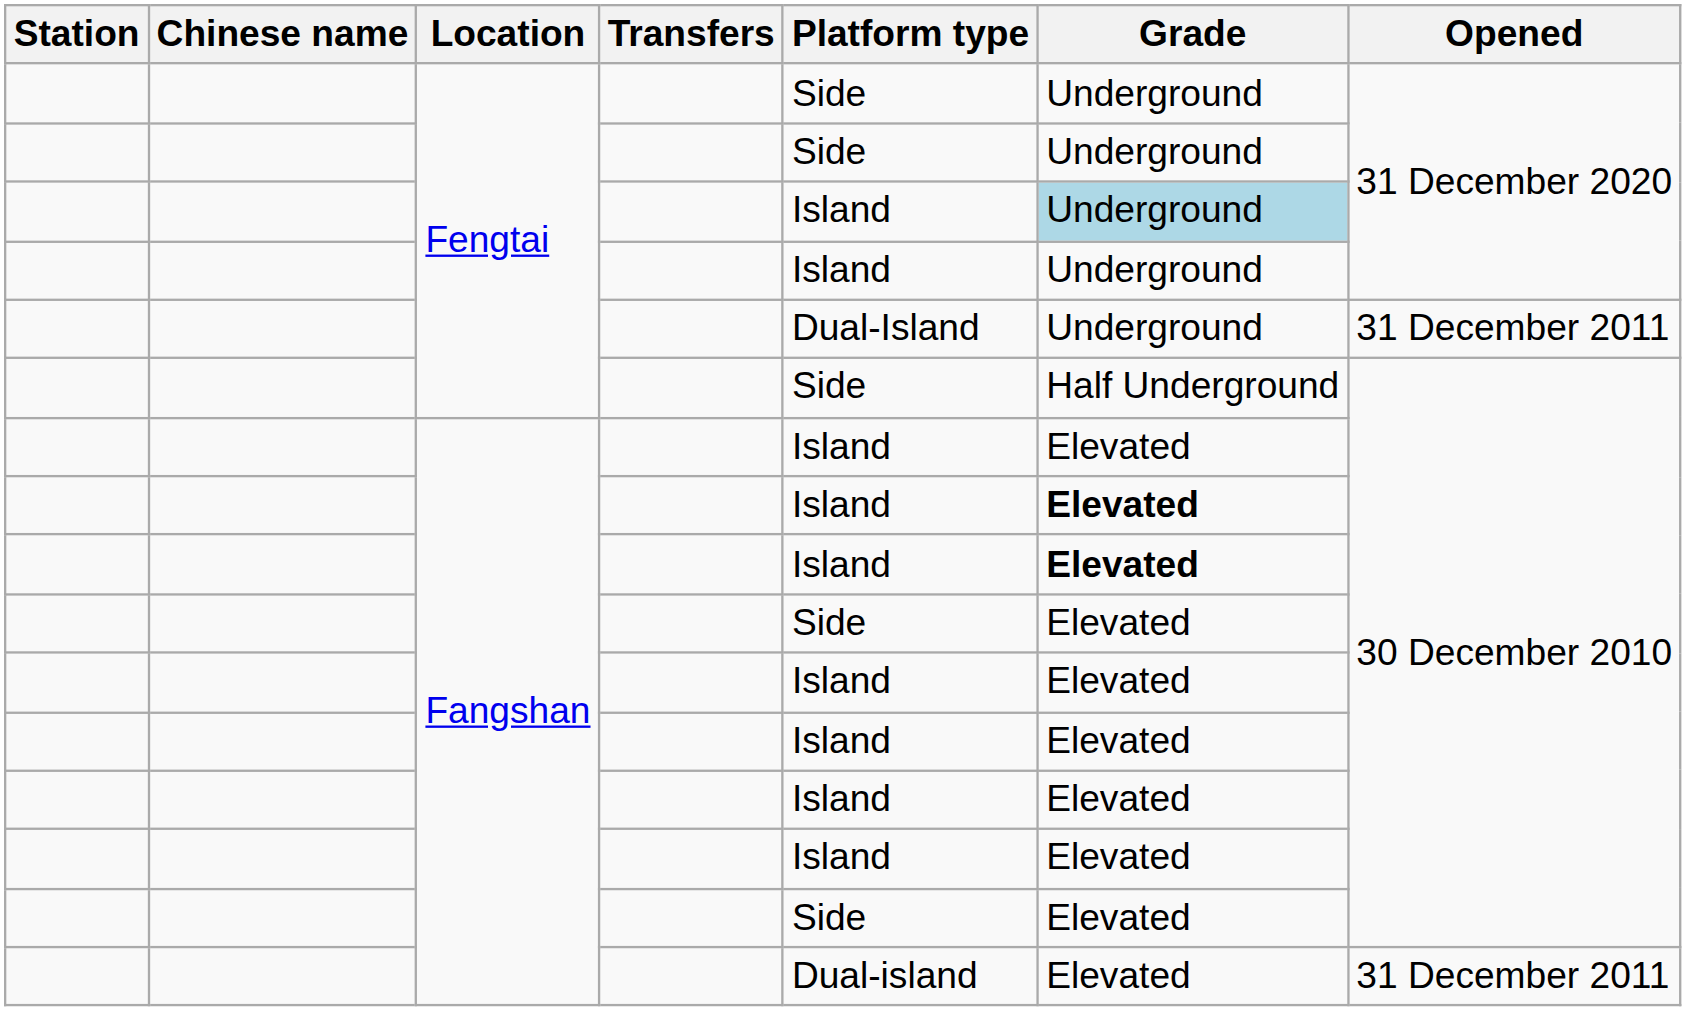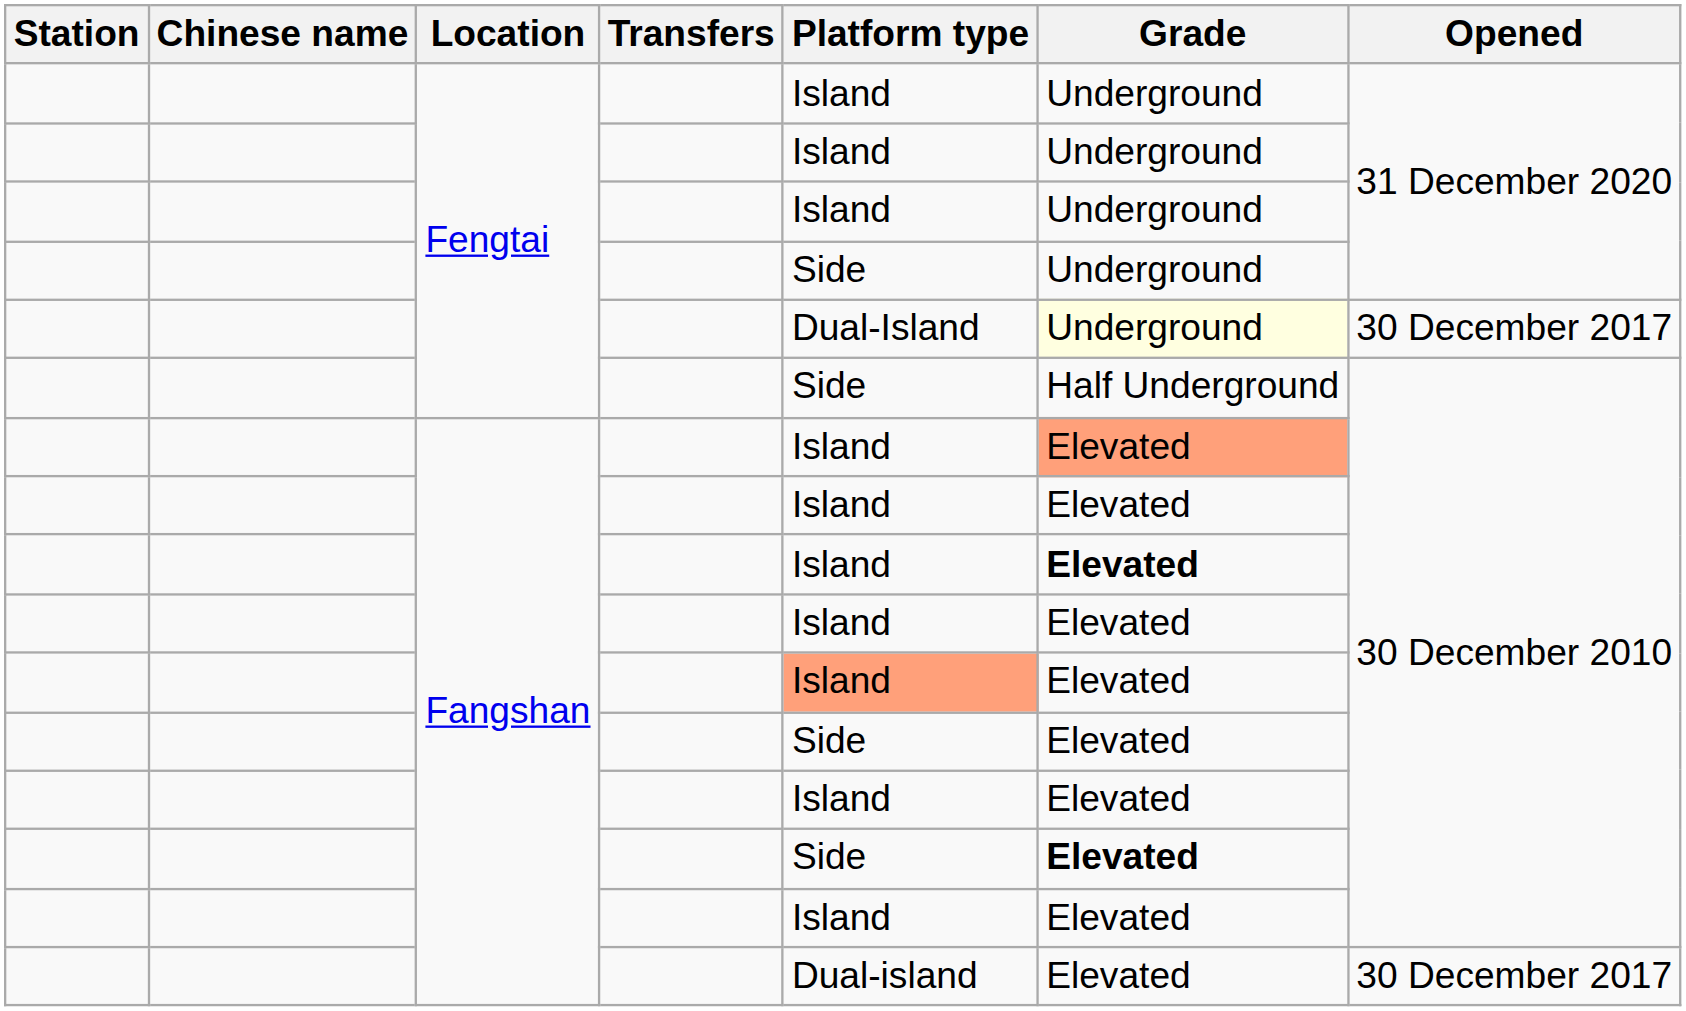(829, 92) Side -> (841, 92) Island
(829, 151) Side -> (841, 151) Island
(1155, 210) lightblue background -> (1155, 210) no background
(841, 269) Island -> (829, 269) Side
(1155, 328) no background -> (1155, 328) lightyellow background
(1513, 328) 31 December 2011 -> (1514, 328) 30 December 2017
(1118, 446) no background -> (1118, 446) lightsalmon background
(1123, 504) bold -> (1118, 504) normal
(829, 622) Side -> (841, 622) Island
(841, 681) no background -> (841, 681) lightsalmon background
(841, 740) Island -> (829, 740) Side
(841, 858) Island -> (829, 858) Side
(1118, 858) normal -> (1123, 858) bold
(829, 916) Side -> (841, 916) Island
(1513, 975) 31 December 2011 -> (1514, 975) 30 December 2017
